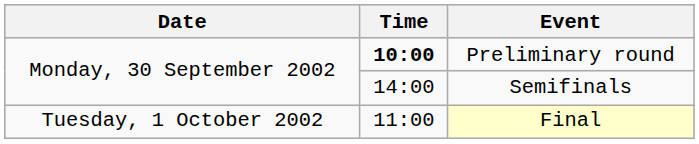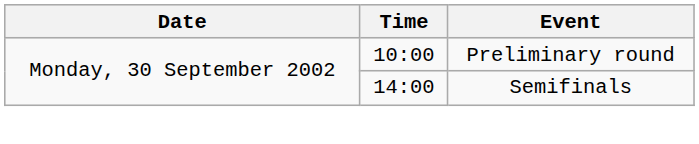(404, 55) bold -> (404, 55) normal
- row: (571, 121)
